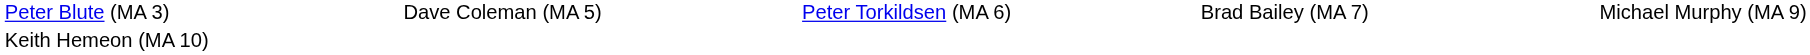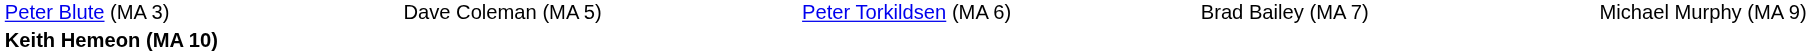(107, 40) normal -> (111, 40) bold
